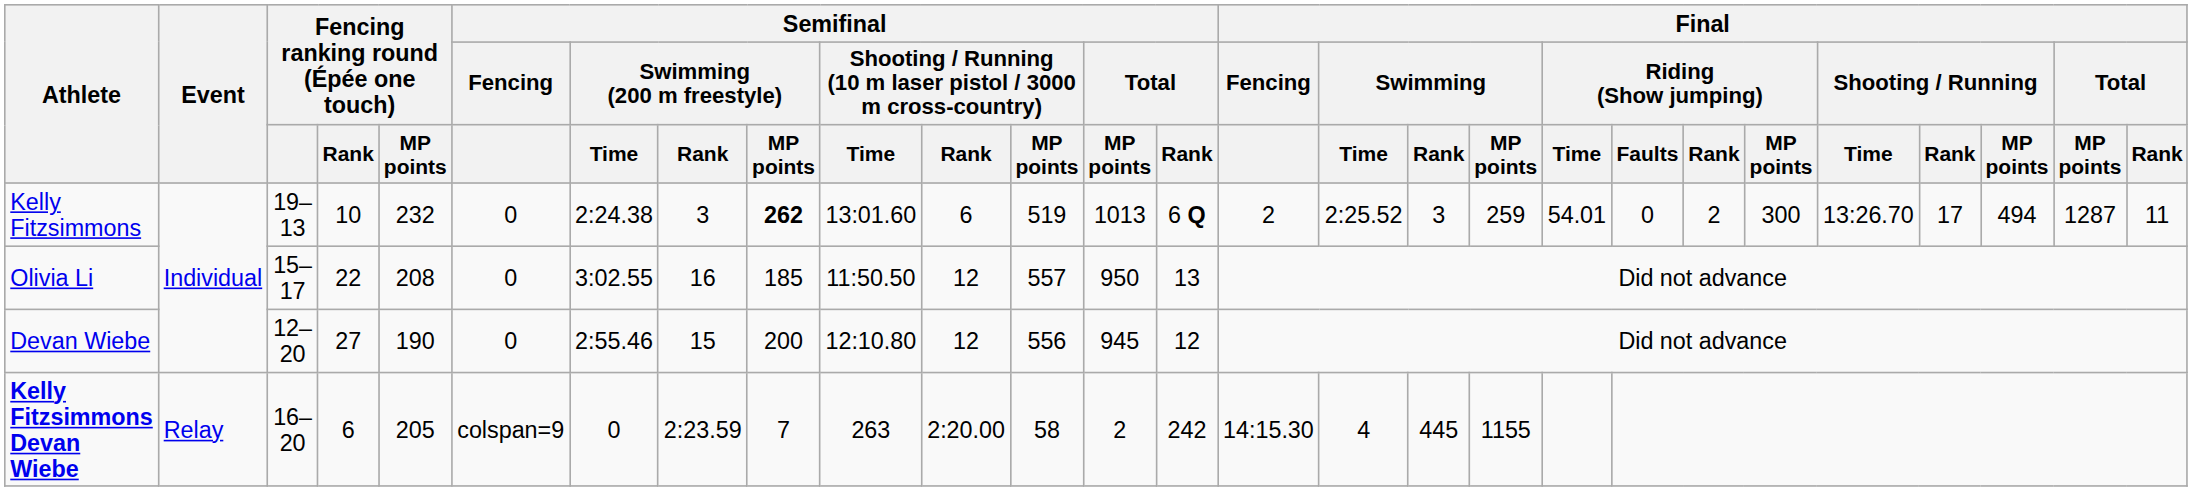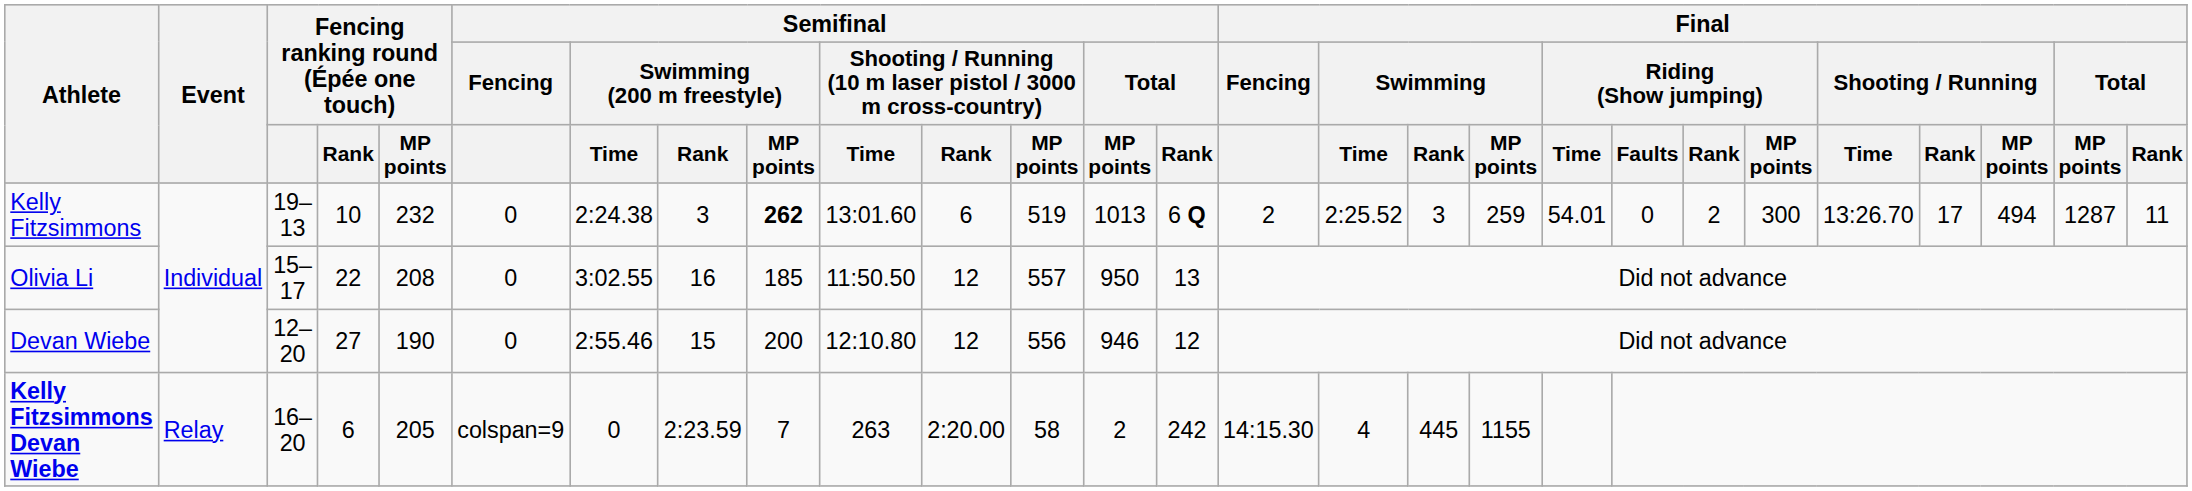(1120, 341) 945 -> (1120, 341) 946
